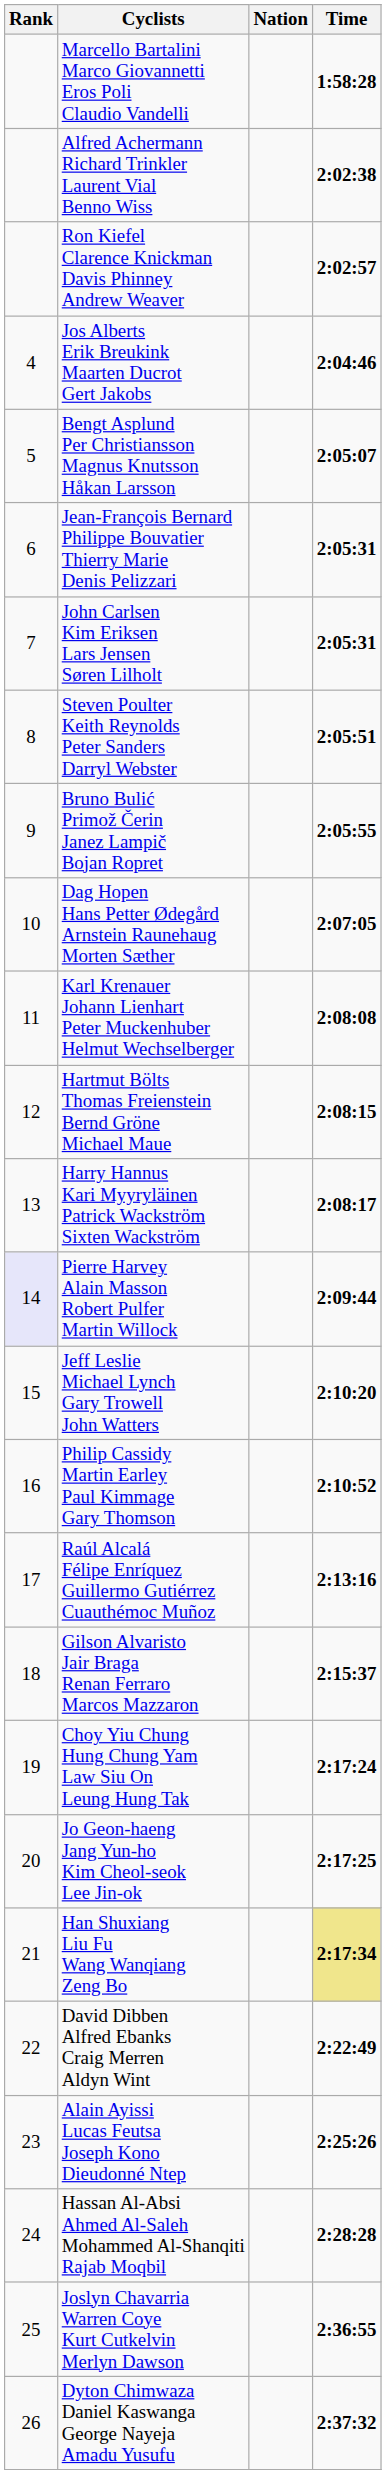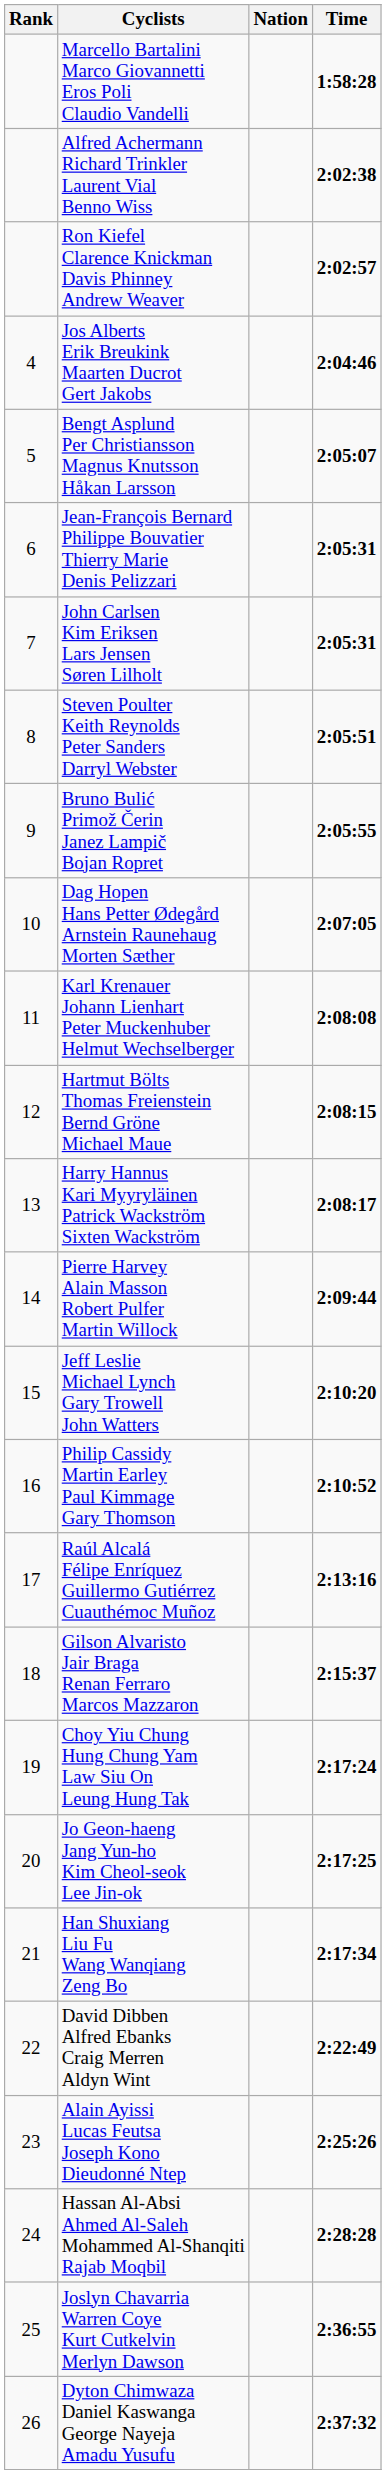(31, 1298) lavender background -> (31, 1298) no background
(347, 1954) khaki background -> (347, 1954) no background
